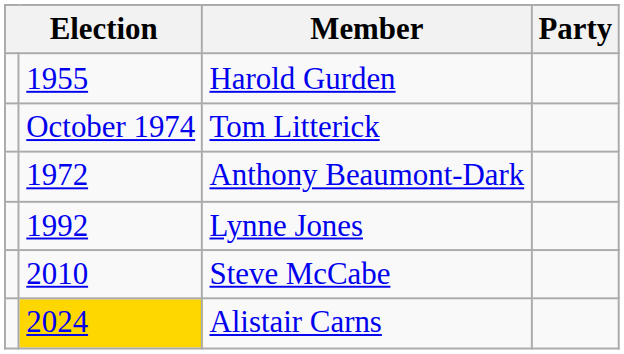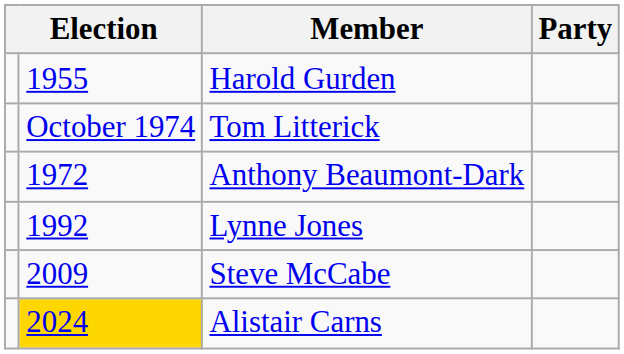(57, 273) 2010 -> (57, 273) 2009
